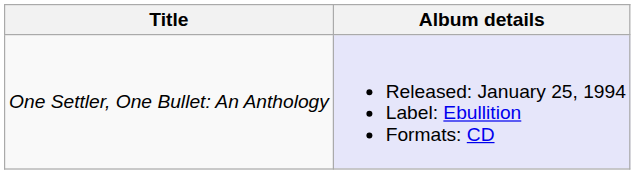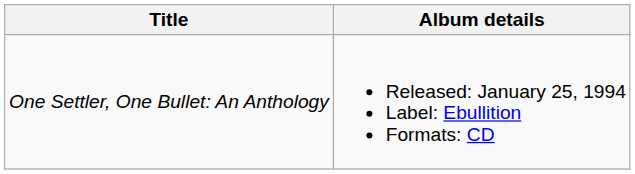(482, 113) lavender background -> (482, 113) no background
